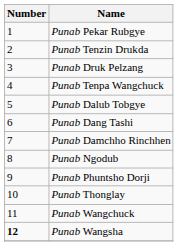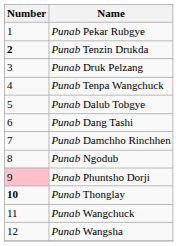(10, 49) normal -> (10, 49) bold
(10, 176) no background -> (10, 176) pink background
(13, 194) normal -> (13, 194) bold
(13, 231) bold -> (13, 231) normal
